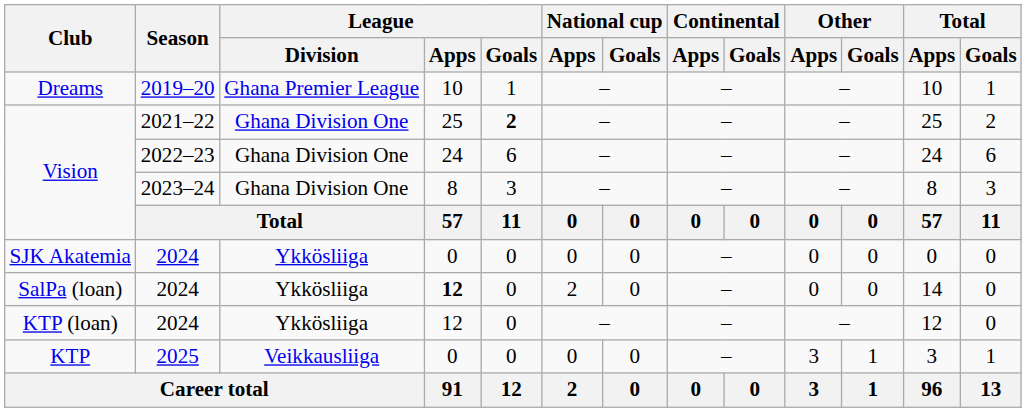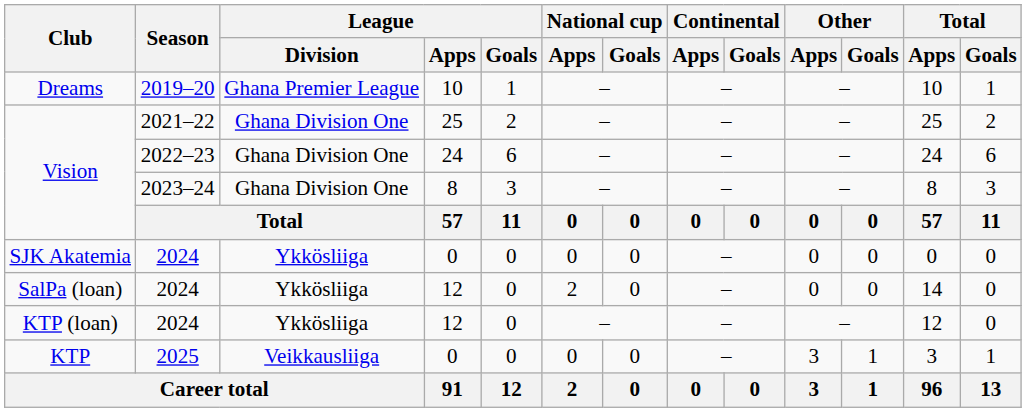(511, 121) bold -> (511, 121) normal
(452, 289) bold -> (452, 289) normal
